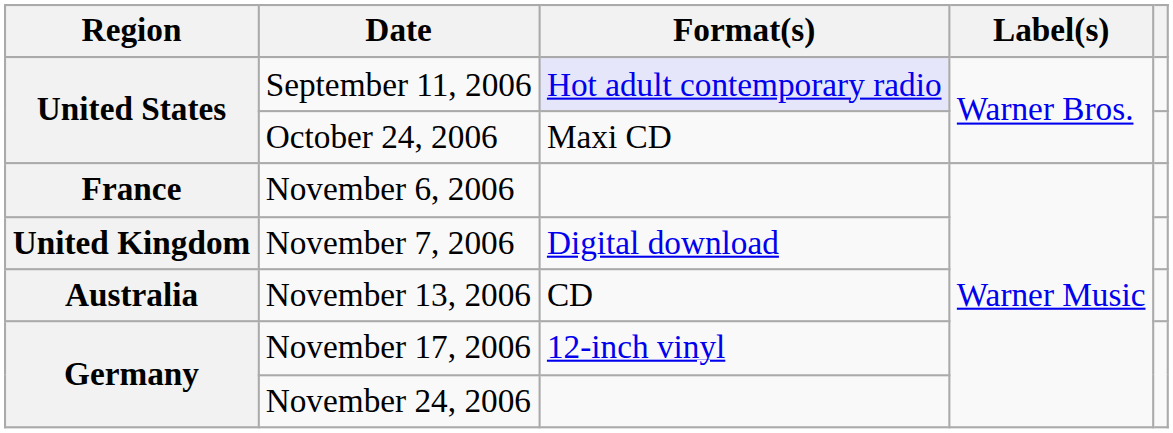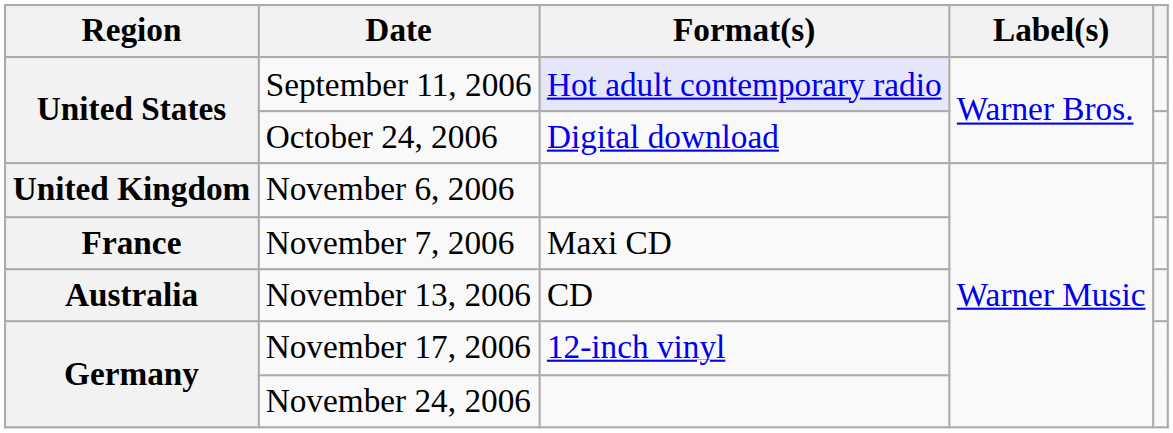(609, 136) Maxi CD -> (663, 136) Digital download
(132, 189) France -> (132, 189) United Kingdom
(132, 242) United Kingdom -> (132, 242) France
(663, 242) Digital download -> (609, 242) Maxi CD
